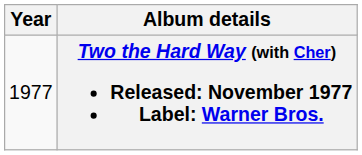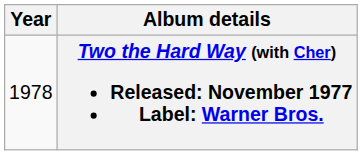(31, 92) 1977 -> (31, 92) 1978
